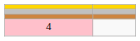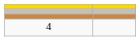(49, 27) pink background -> (49, 27) no background
